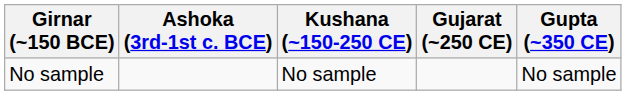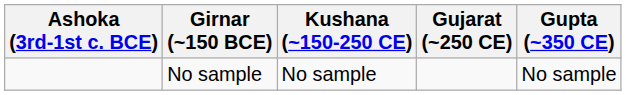columns swapped: (198, 31) <-> (62, 31)
